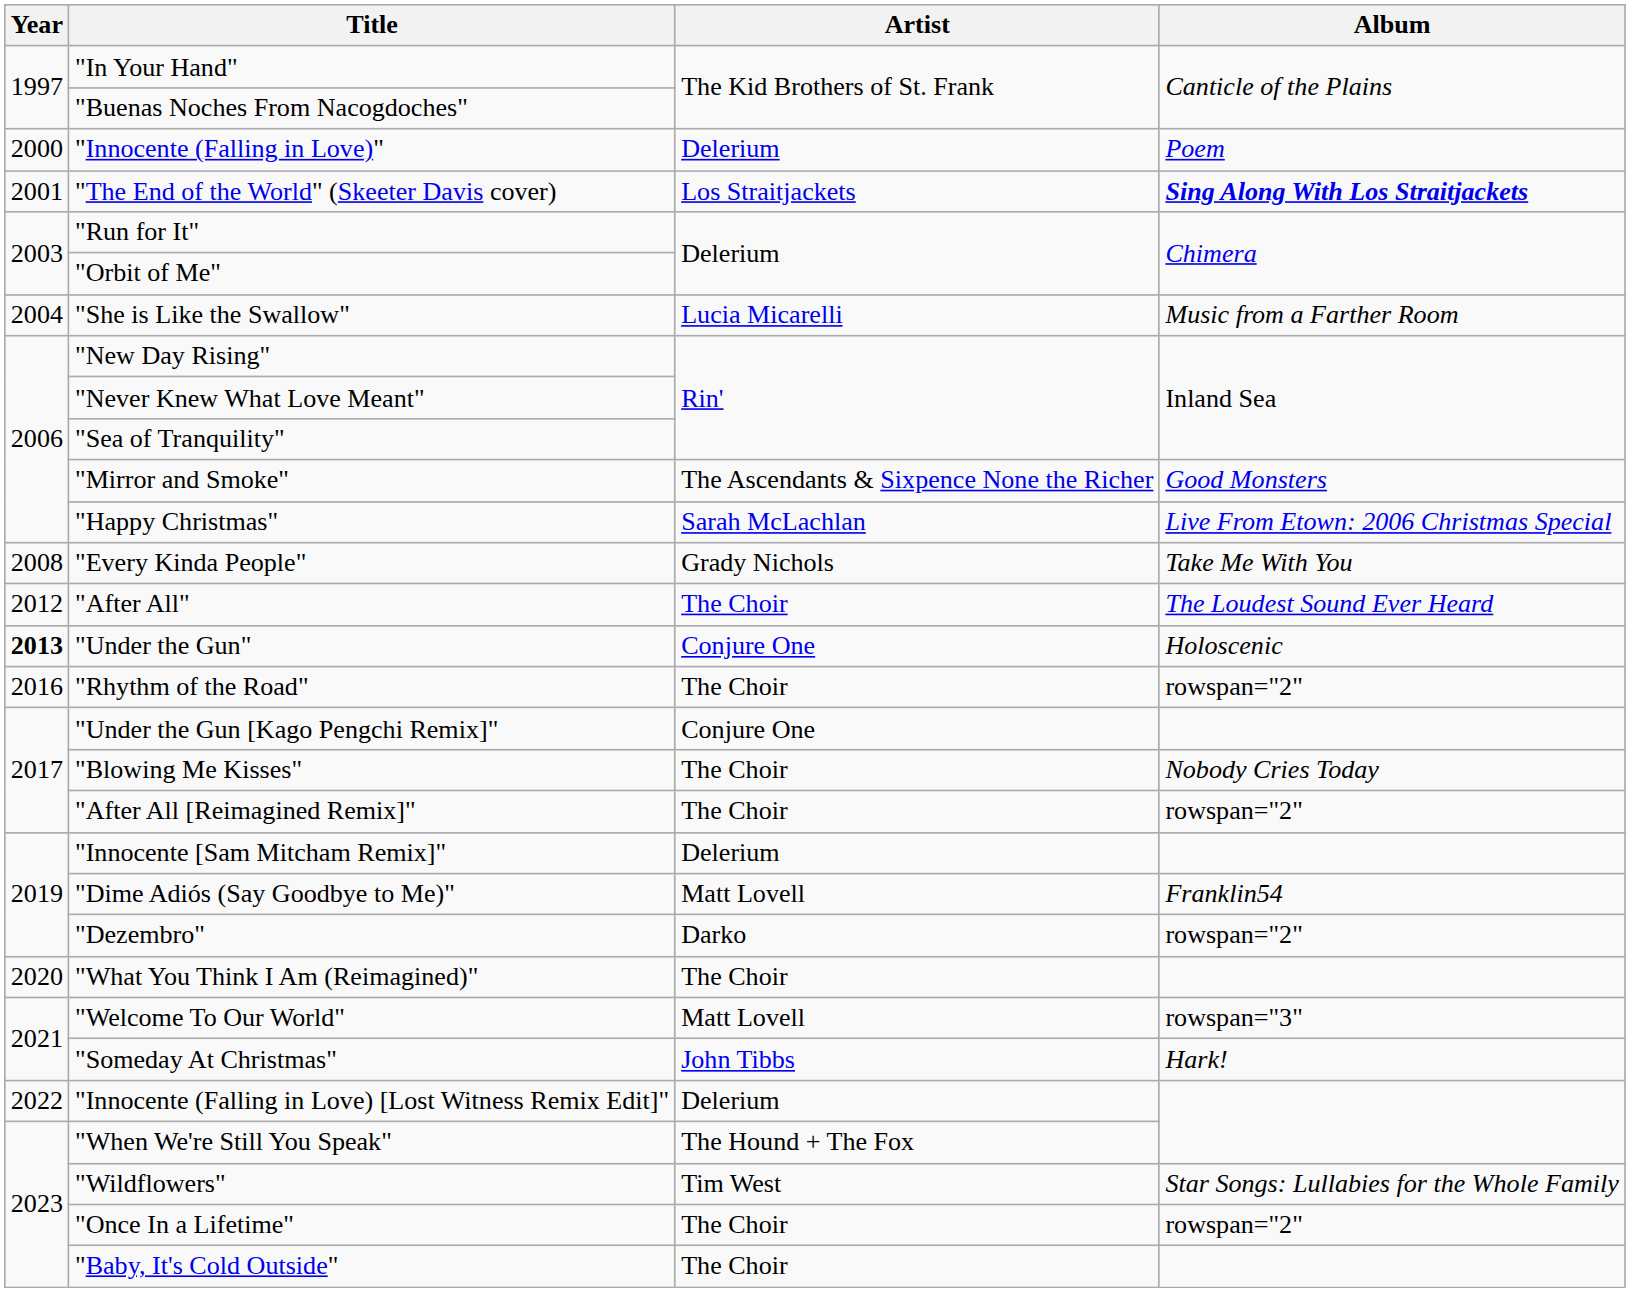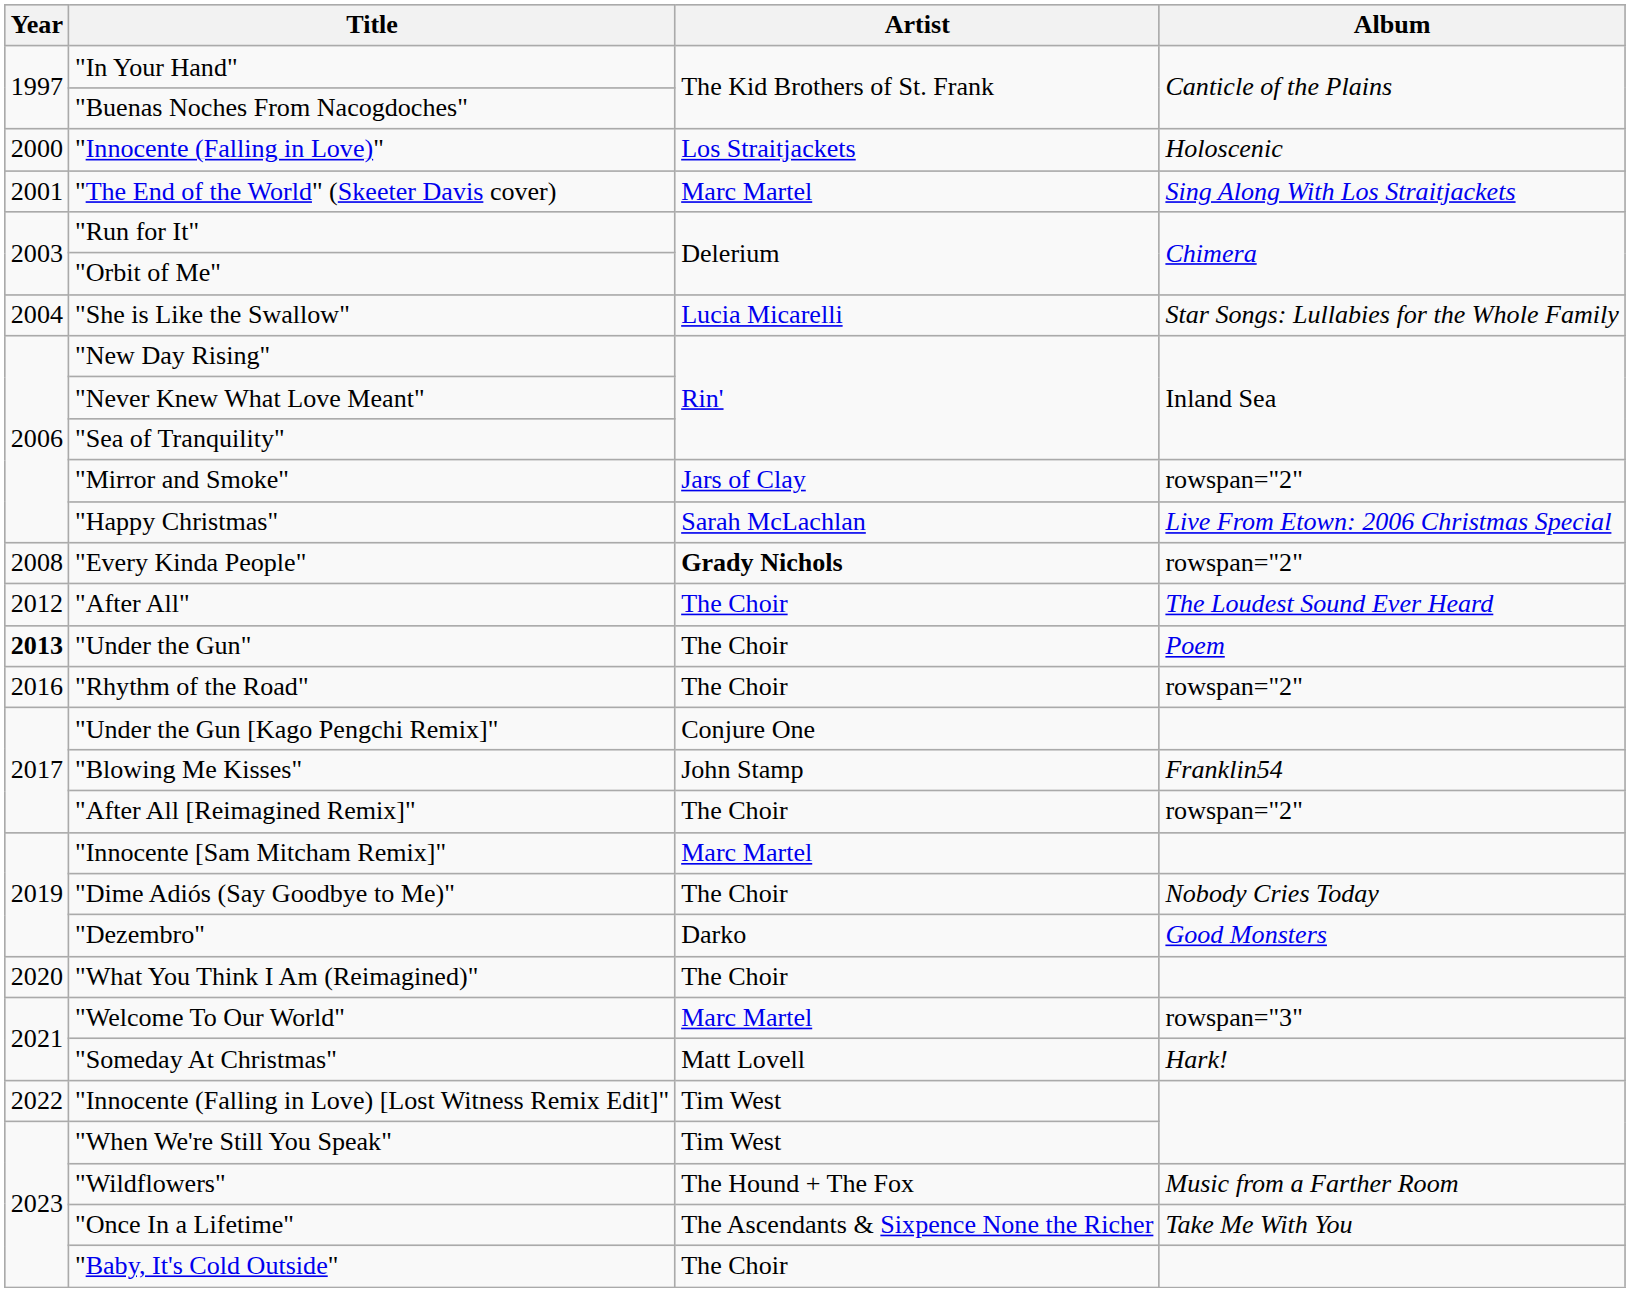(730, 149) Delerium -> (768, 149) Los Straitjackets
(1195, 149) Poem -> (1224, 149) Holoscenic
(768, 190) Los Straitjackets -> (747, 190) Marc Martel
(1347, 190) bold -> (1340, 190) normal
(1312, 314) Music from a Farther Room -> (1392, 314) Star Songs: Lullabies for the Whole Family
(917, 480) The Ascendants & Sixpence None the Richer -> (743, 480) Jars of Clay
(1246, 480) Good Monsters -> (1234, 480) rowspan="2"
(758, 562) normal -> (762, 562) bold
(1259, 562) Take Me With You -> (1234, 562) rowspan="2"
(748, 645) Conjure One -> (734, 645) The Choir
(1224, 645) Holoscenic -> (1195, 645) Poem
(734, 769) The Choir -> (742, 769) John Stamp
(1272, 769) Nobody Cries Today -> (1224, 769) Franklin54
(730, 852) Delerium -> (747, 852) Marc Martel
(743, 893) Matt Lovell -> (734, 893) The Choir
(1224, 893) Franklin54 -> (1272, 893) Nobody Cries Today
(1234, 935) rowspan="2" -> (1246, 935) Good Monsters
(743, 1017) Matt Lovell -> (747, 1017) Marc Martel
(738, 1059) John Tibbs -> (743, 1059) Matt Lovell
(730, 1100) Delerium -> (731, 1100) Tim West
(798, 1141) The Hound + The Fox -> (731, 1141) Tim West
(731, 1183) Tim West -> (798, 1183) The Hound + The Fox
(1392, 1183) Star Songs: Lullabies for the Whole Family -> (1312, 1183) Music from a Farther Room
(734, 1224) The Choir -> (917, 1224) The Ascendants & Sixpence None the Richer
(1234, 1224) rowspan="2" -> (1259, 1224) Take Me With You
